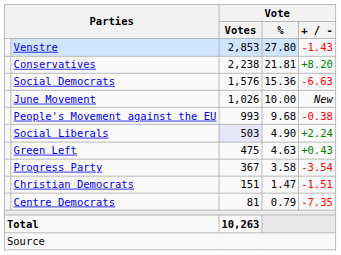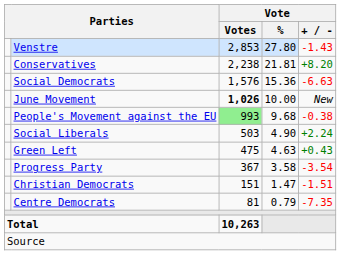(244, 99) normal -> (244, 99) bold
(250, 116) no background -> (250, 116) lightgreen background
(250, 133) lavender background -> (250, 133) no background
